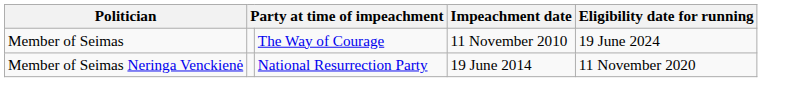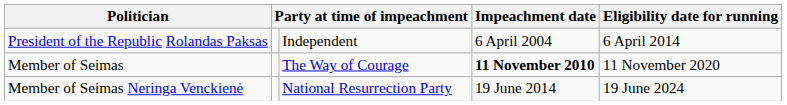+ row: (138, 40)
(509, 40) normal -> (535, 64) bold
(619, 40) 19 June 2024 -> (662, 64) 11 November 2020
(637, 64) 11 November 2020 -> (644, 88) 19 June 2024
